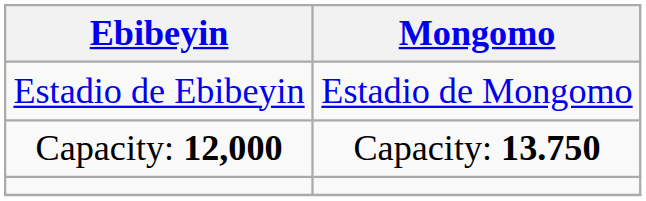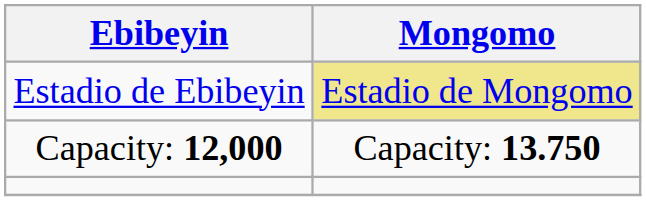(477, 90) no background -> (477, 90) khaki background
